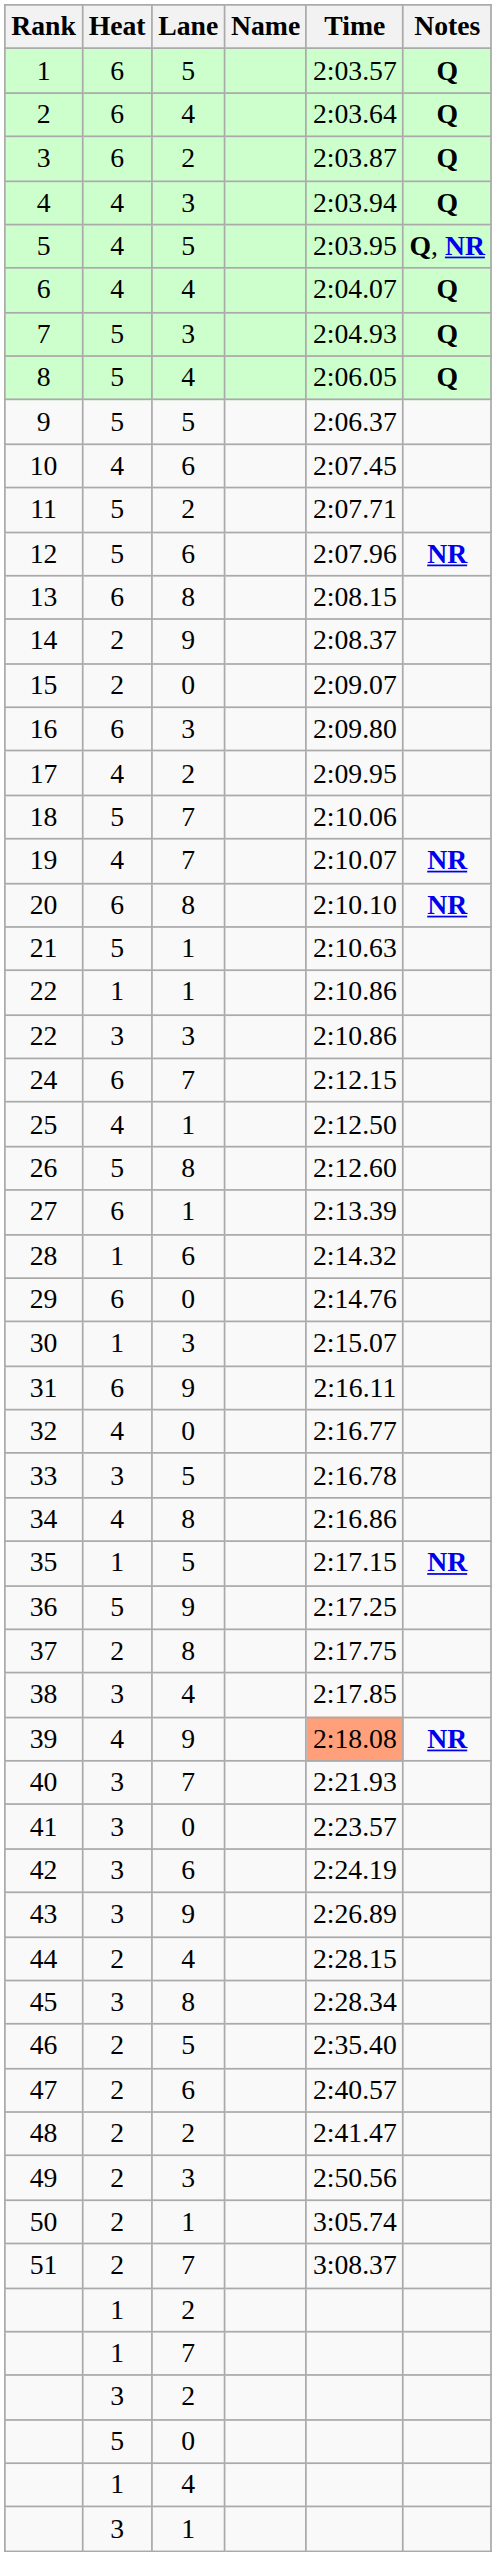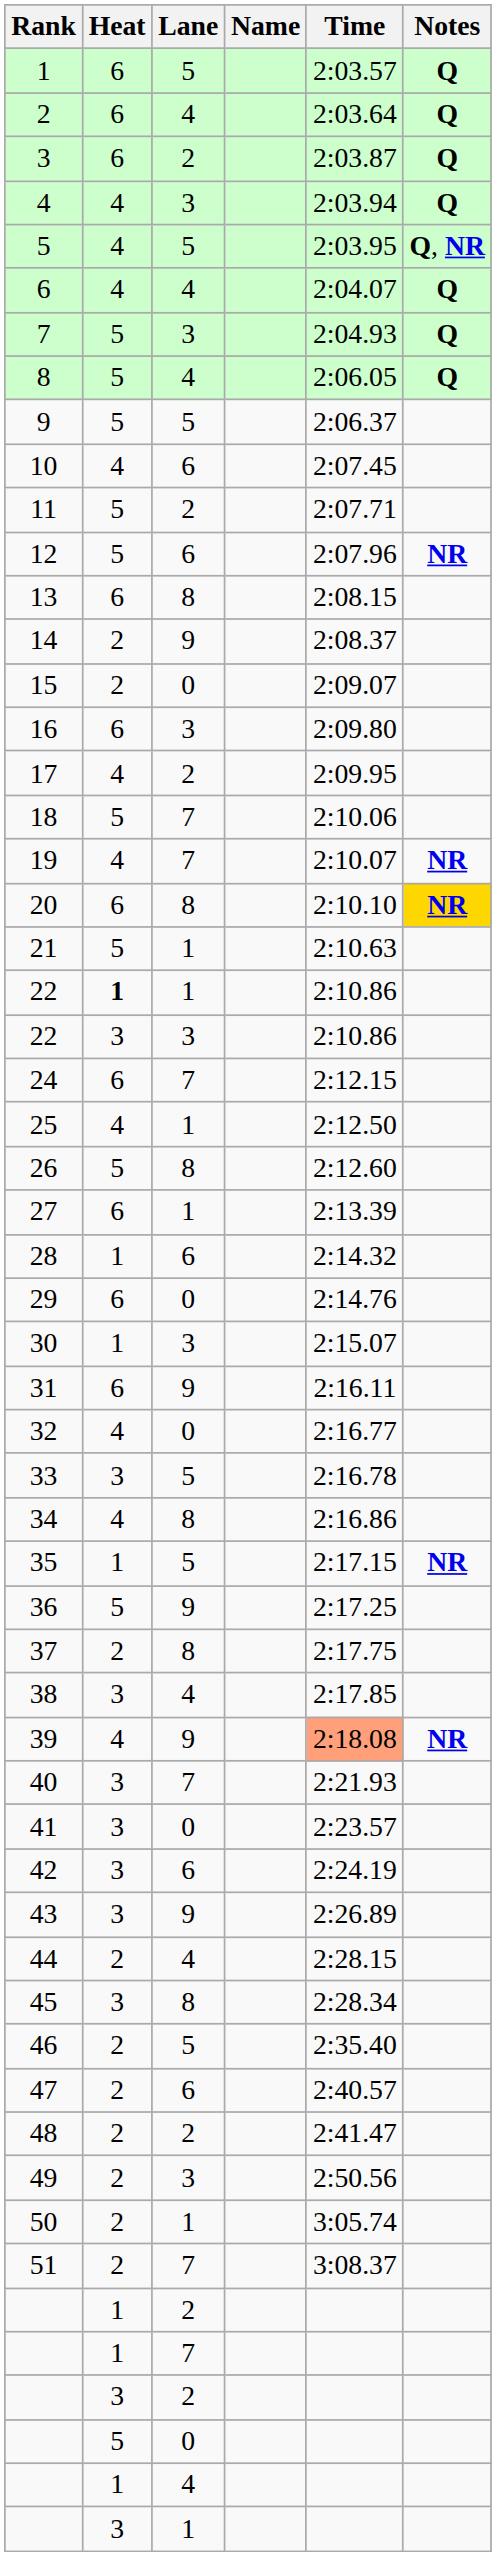(447, 904) no background -> (447, 904) gold background
(117, 992) normal -> (117, 992) bold
